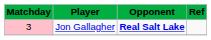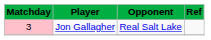(152, 27) bold -> (151, 27) normal
